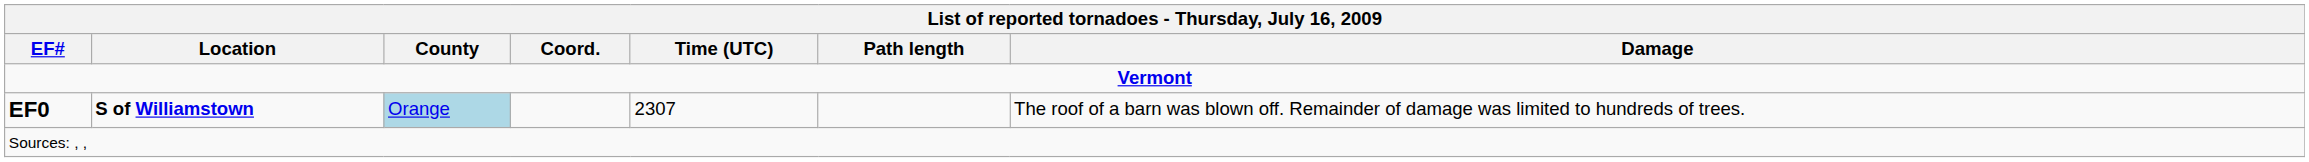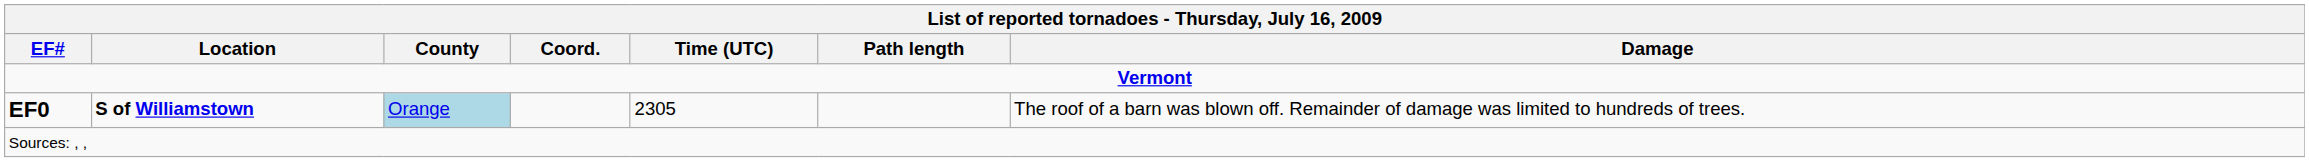(655, 109) 2307 -> (655, 109) 2305
